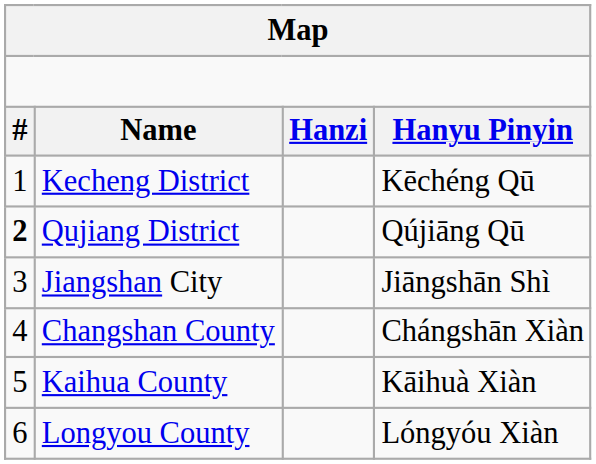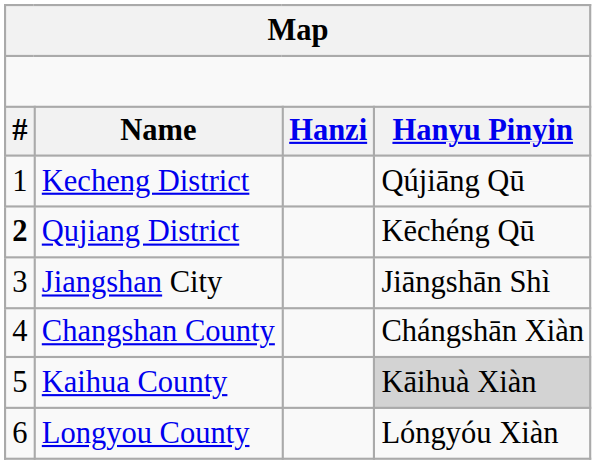(458, 181) Kēchéng Qū -> (453, 181) Qújiāng Qū
(453, 231) Qújiāng Qū -> (458, 231) Kēchéng Qū
(459, 382) no background -> (459, 382) lightgrey background
